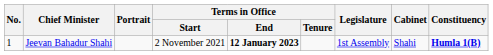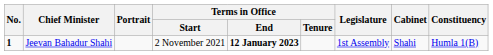(9, 43) normal -> (9, 43) bold
(456, 43) bold -> (455, 43) normal
